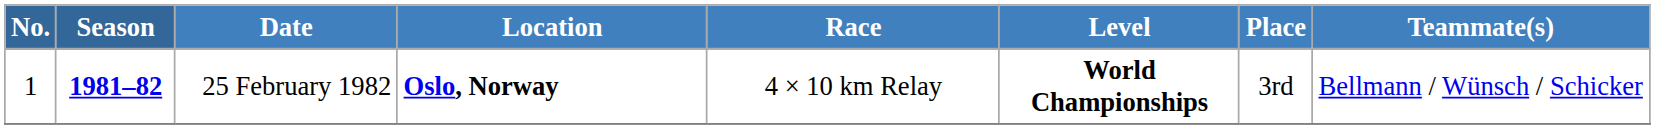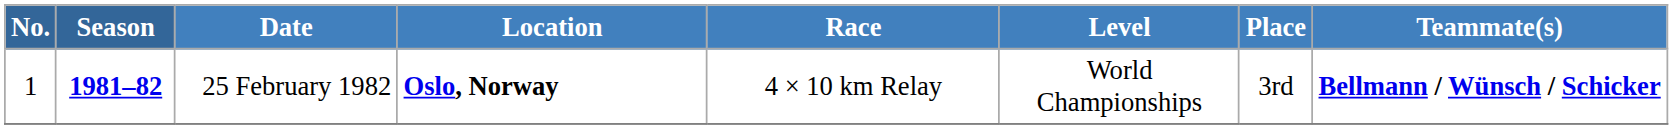(1120, 86) bold -> (1120, 86) normal
(1481, 86) normal -> (1490, 86) bold
